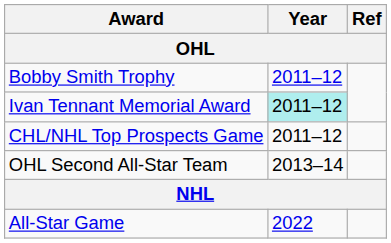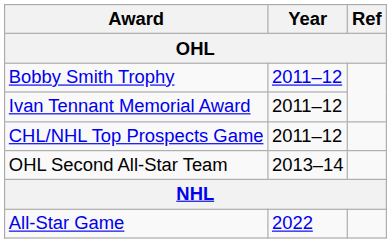(307, 106) paleturquoise background -> (307, 106) no background
